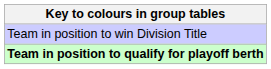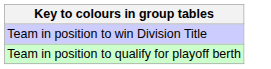(135, 53) bold -> (124, 53) normal
